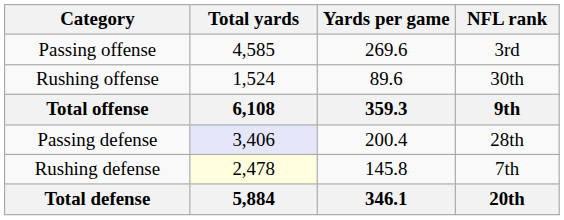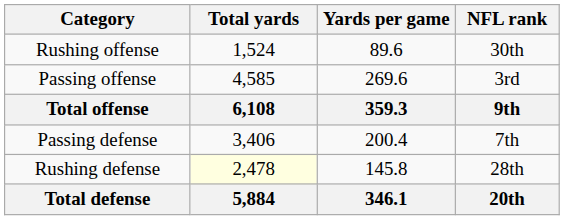rows swapped: (97, 49) <-> (97, 79)
(254, 139) lavender background -> (254, 139) no background
(507, 139) 28th -> (507, 139) 7th
(507, 169) 7th -> (507, 169) 28th
